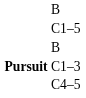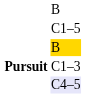(56, 47) no background -> (56, 47) gold background
(66, 85) no background -> (66, 85) lavender background
